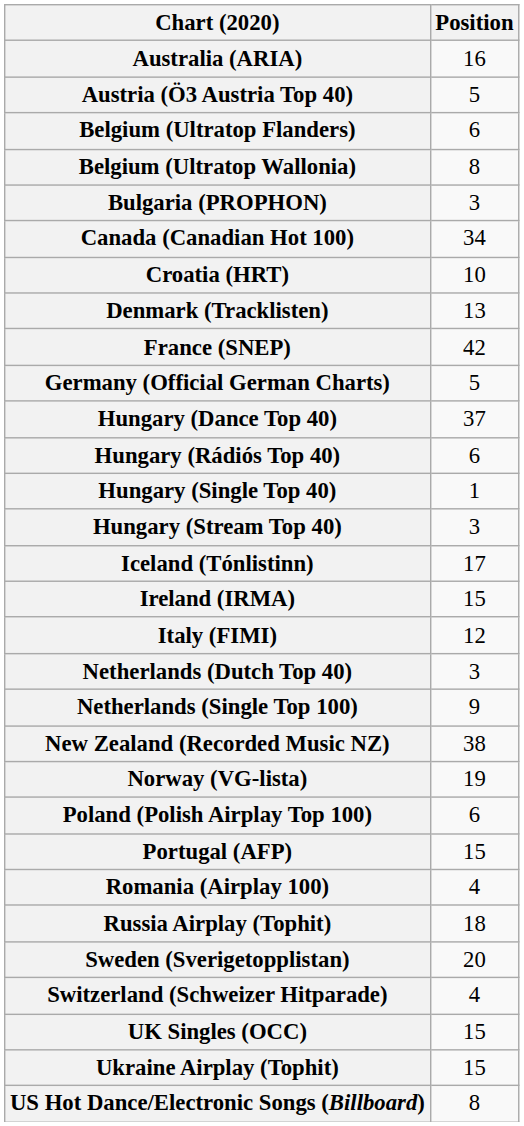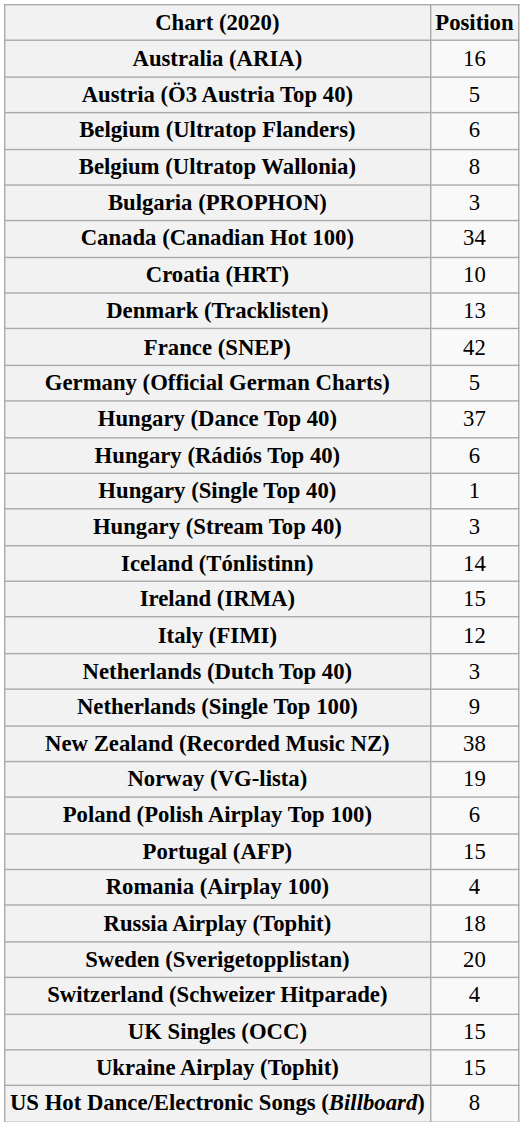(474, 563) 17 -> (474, 563) 14
